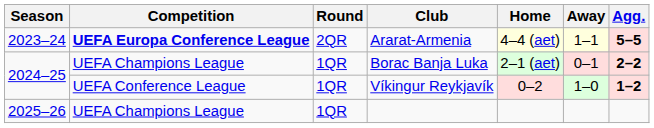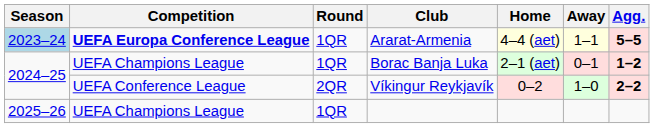(37, 39) no background -> (37, 39) lightblue background
(332, 39) 2QR -> (332, 39) 1QR
(629, 63) 2–2 -> (629, 63) 1–2
(332, 87) 1QR -> (332, 87) 2QR
(629, 87) 1–2 -> (629, 87) 2–2
